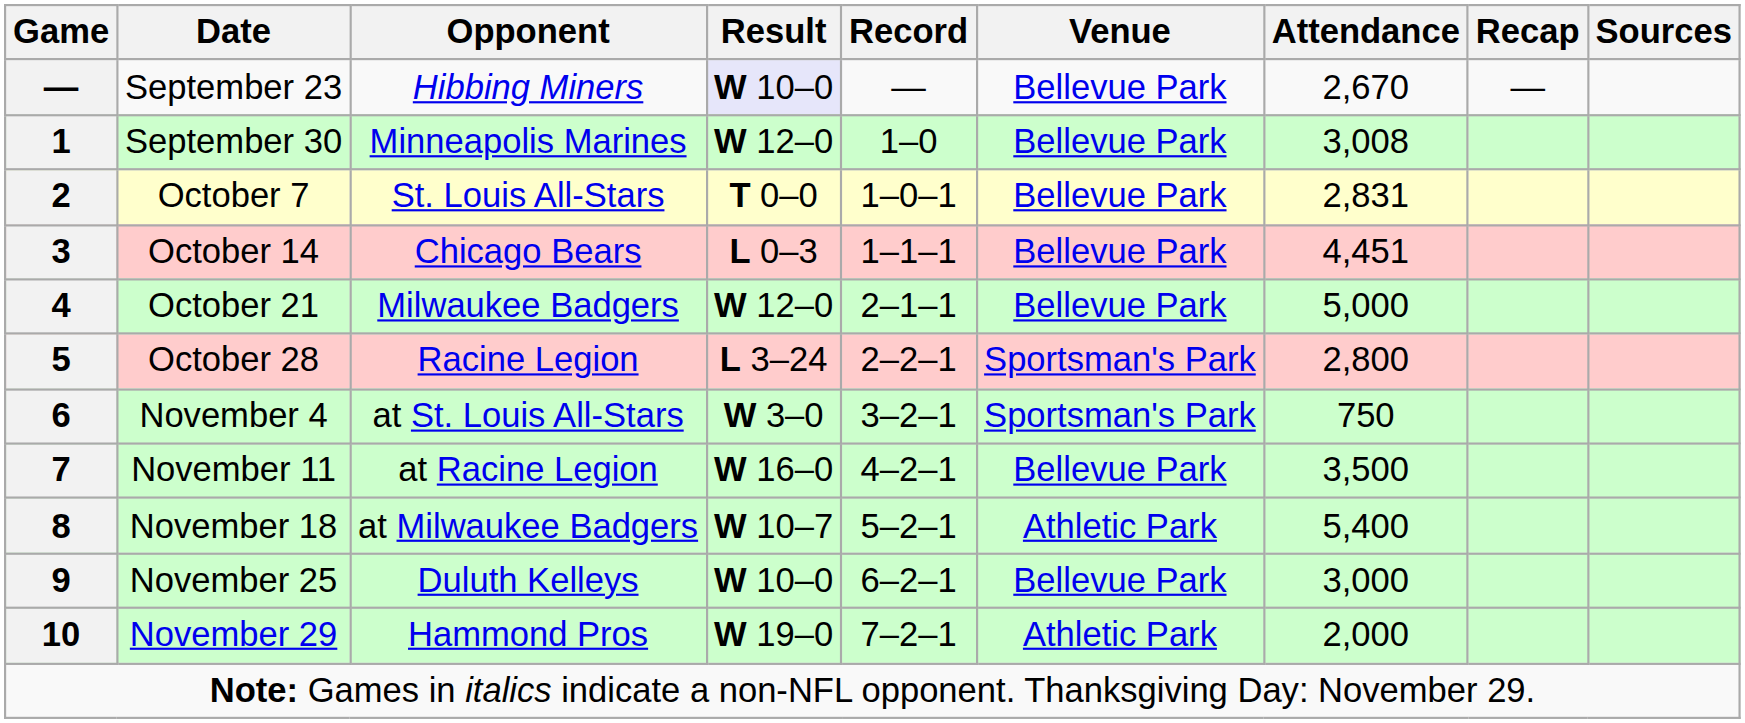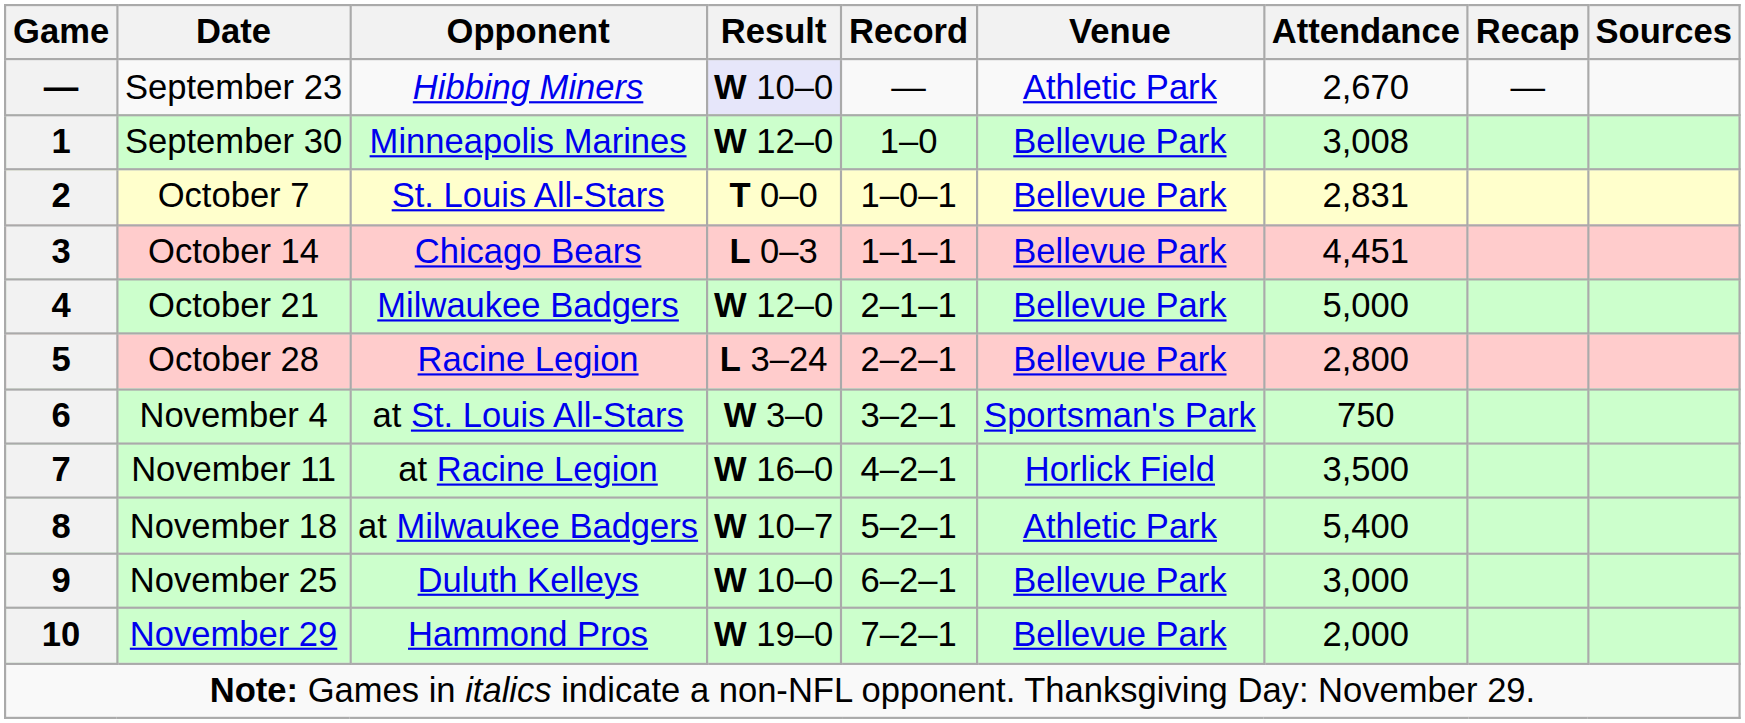(1120, 86) Bellevue Park -> (1120, 86) Athletic Park
(1120, 360) Sportsman's Park -> (1120, 360) Bellevue Park
(1120, 470) Bellevue Park -> (1120, 470) Horlick Field
(1120, 634) Athletic Park -> (1120, 634) Bellevue Park
